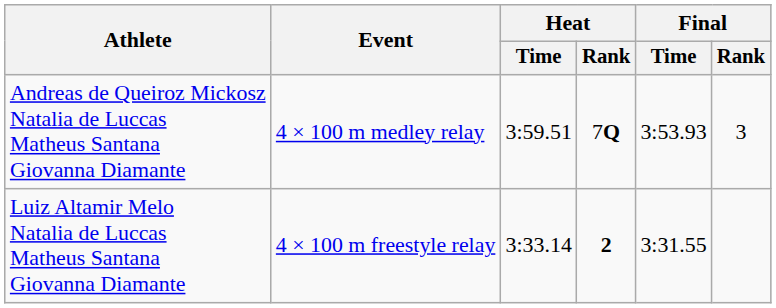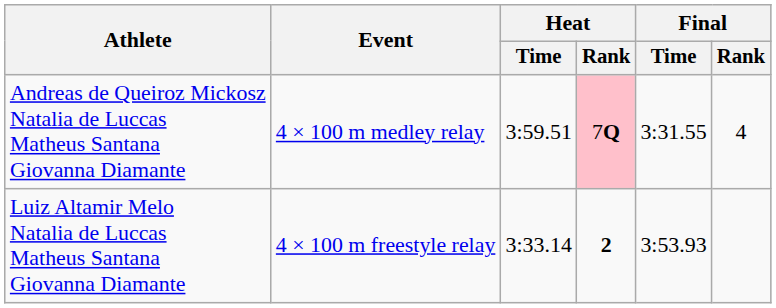(606, 131) no background -> (606, 131) pink background
(674, 131) 3:53.93 -> (674, 131) 3:31.55
(741, 131) 3 -> (741, 131) 4
(674, 245) 3:31.55 -> (674, 245) 3:53.93
